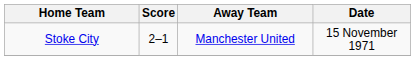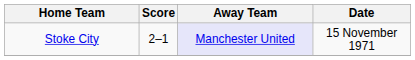(245, 39) no background -> (245, 39) lavender background
